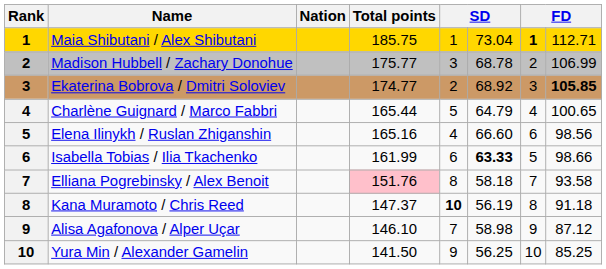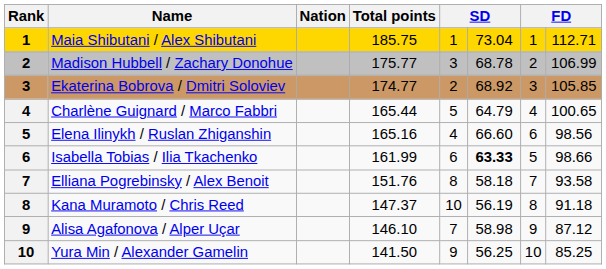(533, 39) bold -> (533, 39) normal
(574, 87) bold -> (574, 87) normal
(394, 181) pink background -> (394, 181) no background
(453, 205) bold -> (453, 205) normal
